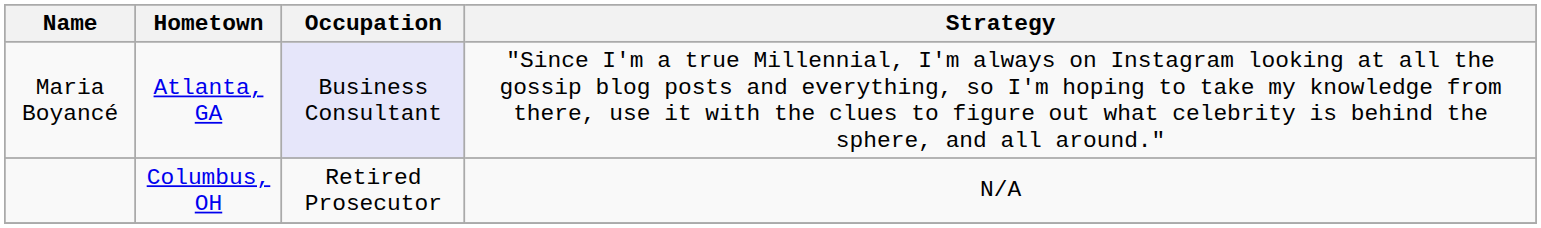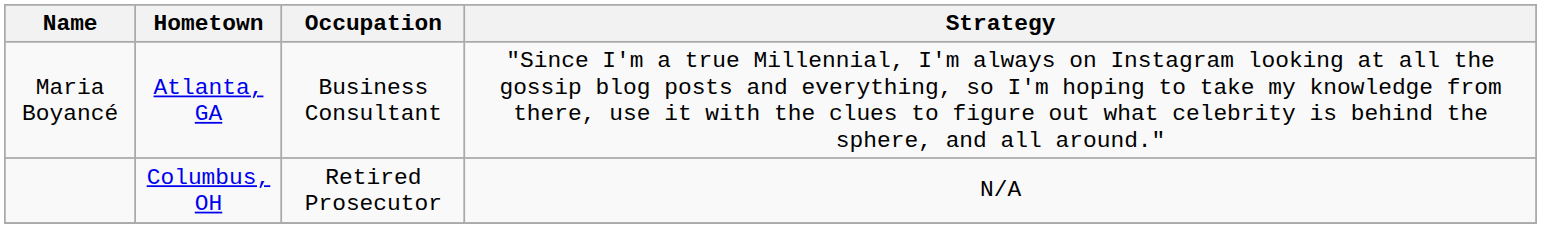(373, 100) lavender background -> (373, 100) no background
